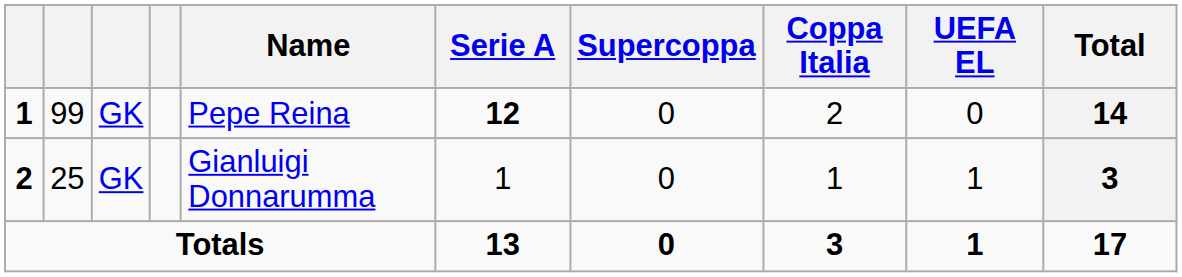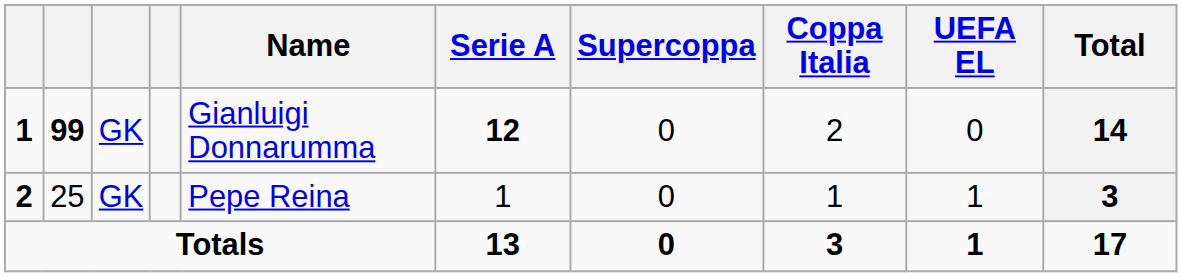(67, 112) normal -> (67, 130) bold
(269, 112) Pepe Reina -> (282, 130) Gianluigi Donnarumma
(282, 179) Gianluigi Donnarumma -> (269, 196) Pepe Reina
